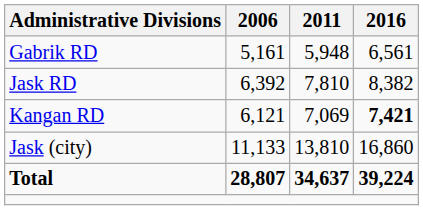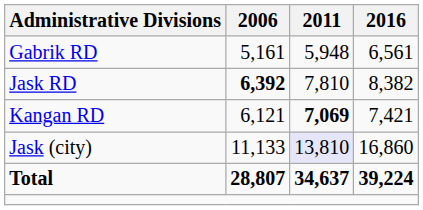(263, 83) normal -> (263, 83) bold
(327, 115) normal -> (327, 115) bold
(391, 115) bold -> (391, 115) normal
(322, 147) no background -> (322, 147) lavender background
